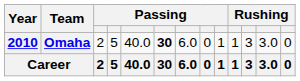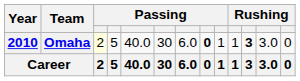(100, 43) no background -> (100, 43) lightyellow background
(164, 43) bold -> (164, 43) normal
(207, 43) normal -> (207, 43) bold
(249, 43) normal -> (249, 43) bold
